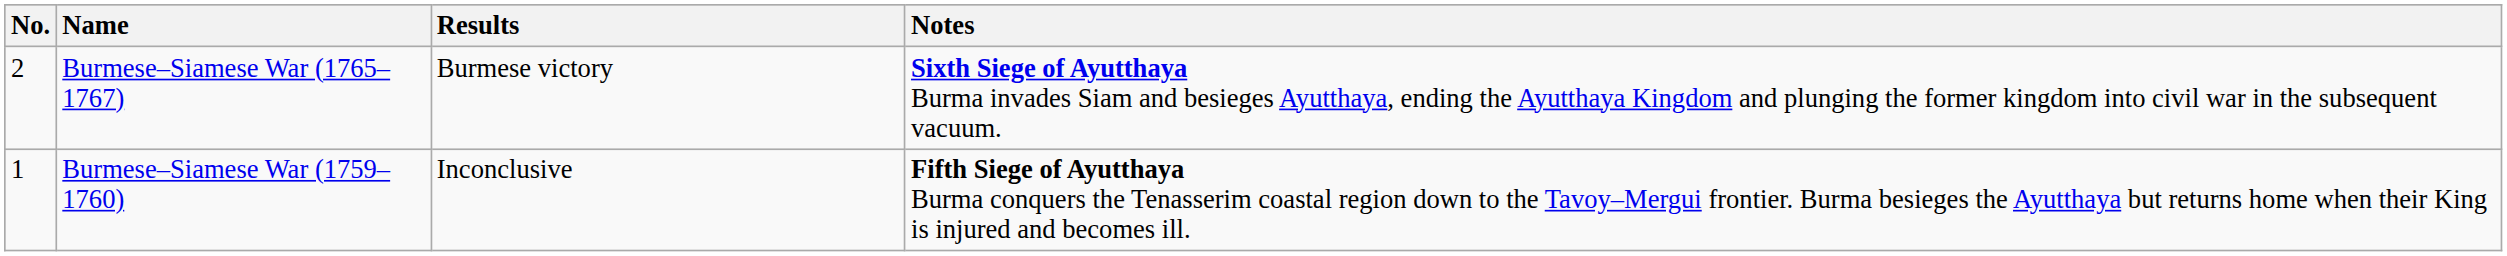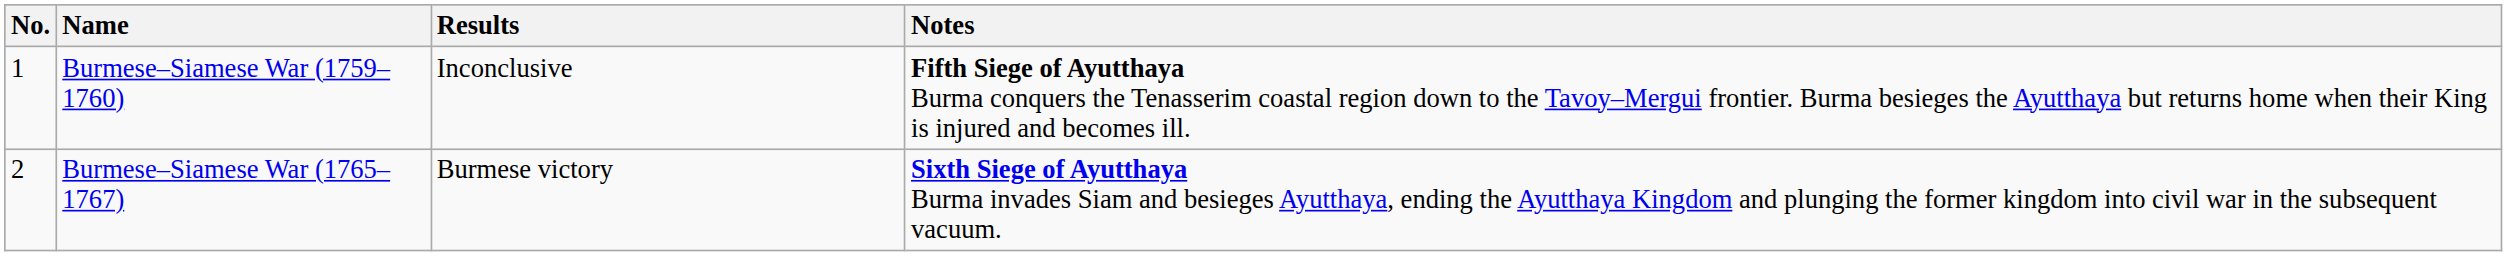rows swapped: (226, 184) <-> (226, 82)
